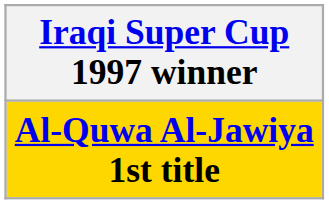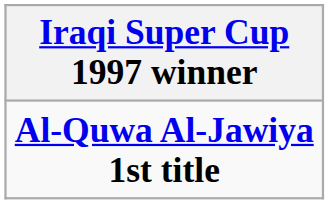(164, 148) gold background -> (164, 148) no background
